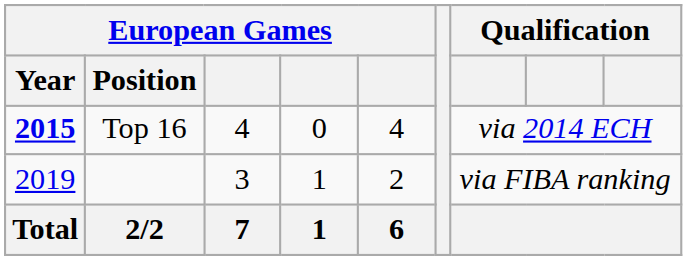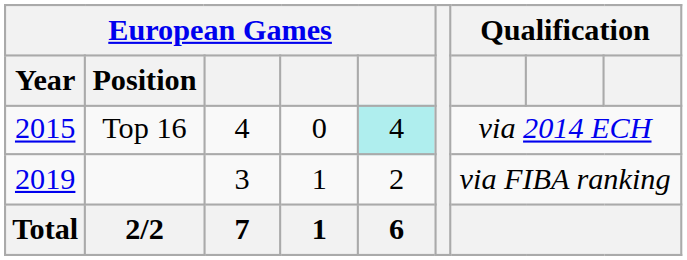(45, 129) bold -> (45, 129) normal
(397, 129) no background -> (397, 129) paleturquoise background
